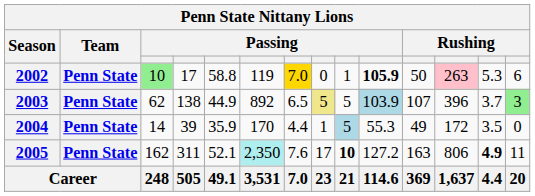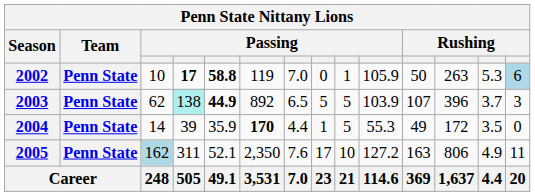(157, 76) lightgreen background -> (157, 76) no background
(189, 76) normal -> (189, 76) bold
(222, 76) normal -> (222, 76) bold
(298, 76) gold background -> (298, 76) no background
(381, 76) bold -> (381, 76) normal
(456, 76) pink background -> (456, 76) no background
(518, 76) no background -> (518, 76) lightblue background
(189, 101) no background -> (189, 101) paleturquoise background
(222, 101) normal -> (222, 101) bold
(323, 101) khaki background -> (323, 101) no background
(381, 101) lightblue background -> (381, 101) no background
(518, 101) lightgreen background -> (518, 101) no background
(262, 127) normal -> (262, 127) bold
(347, 127) lightblue background -> (347, 127) no background
(157, 152) no background -> (157, 152) lightblue background
(262, 152) paleturquoise background -> (262, 152) no background
(347, 152) bold -> (347, 152) normal
(492, 152) bold -> (492, 152) normal
